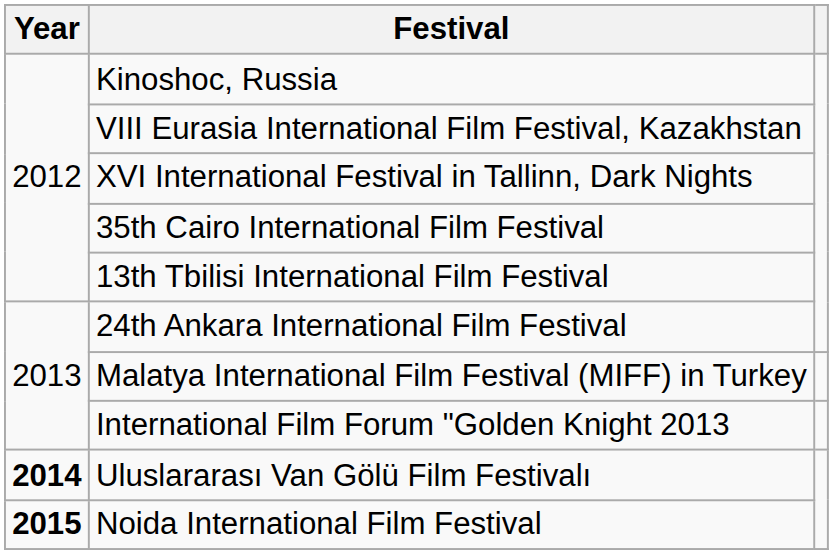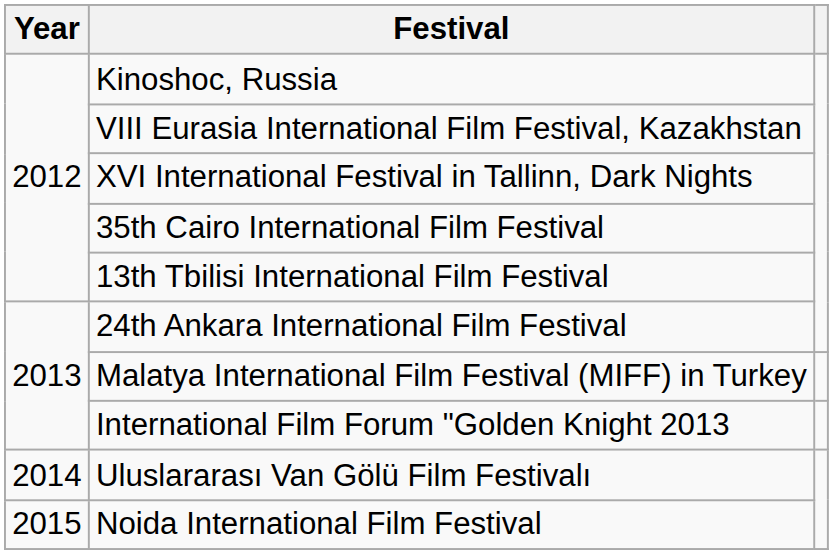(47, 474) bold -> (47, 474) normal
(47, 524) bold -> (47, 524) normal
